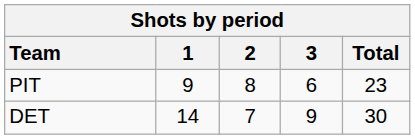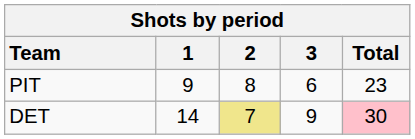(250, 117) no background -> (250, 117) khaki background
(376, 117) no background -> (376, 117) pink background
